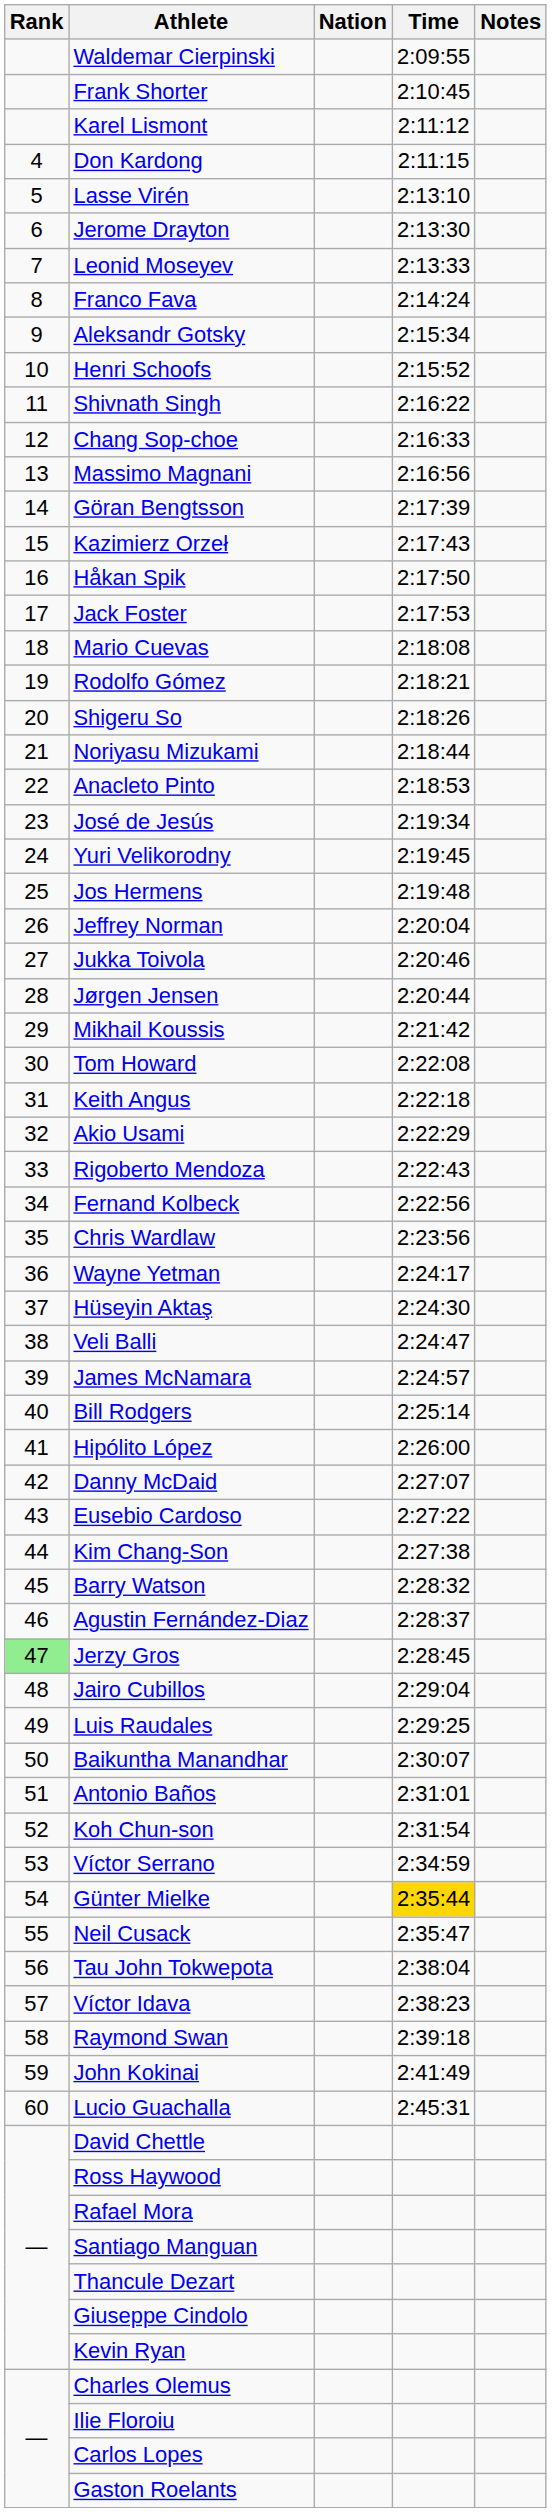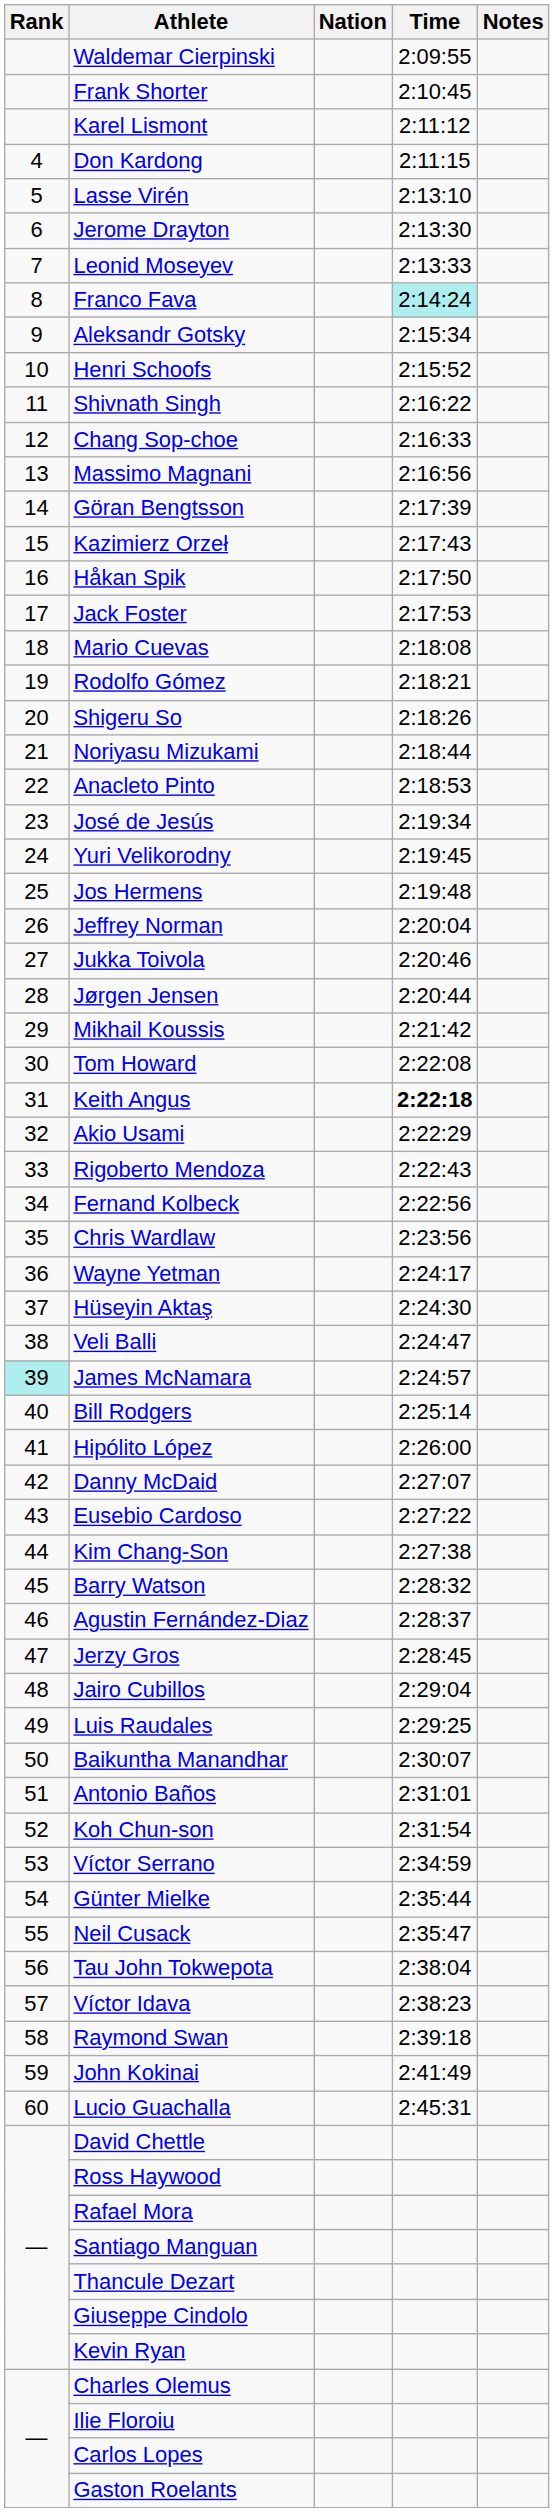(434, 299) no background -> (435, 299) paleturquoise background
(434, 1099) normal -> (435, 1099) bold
(37, 1377) no background -> (37, 1377) paleturquoise background
(37, 1655) lightgreen background -> (37, 1655) no background
(434, 1899) gold background -> (435, 1899) no background
